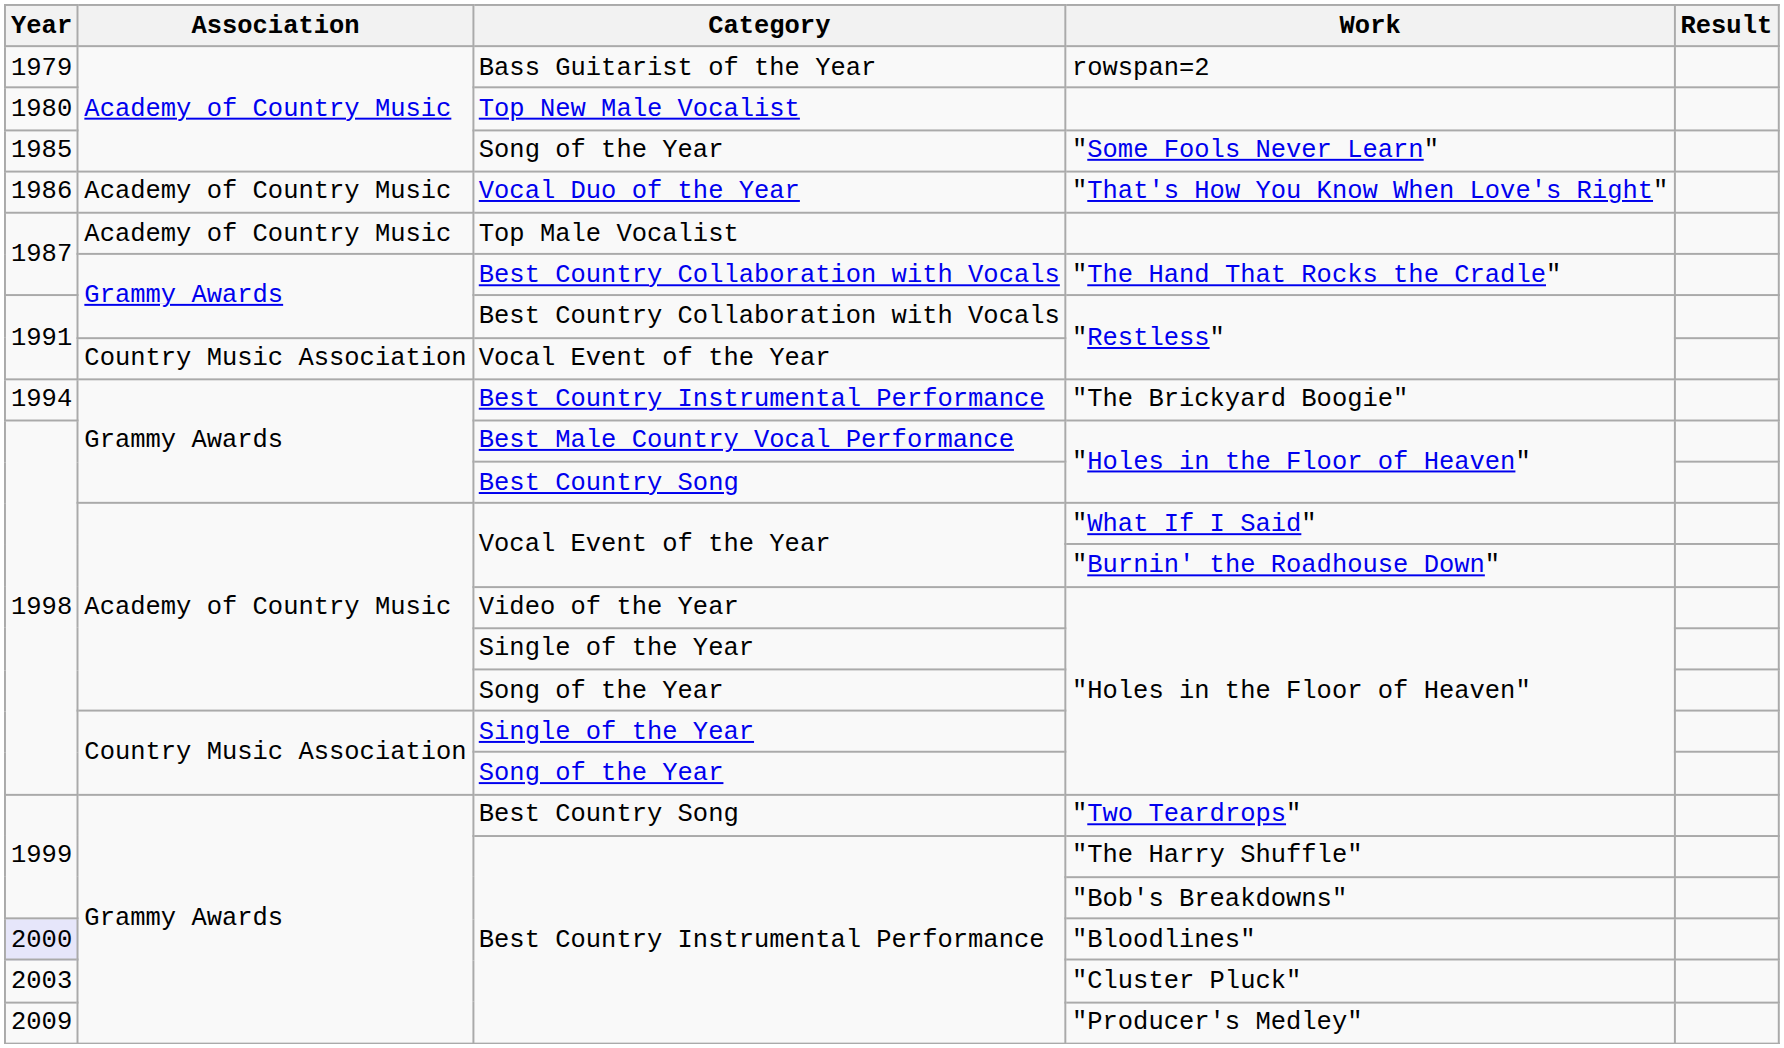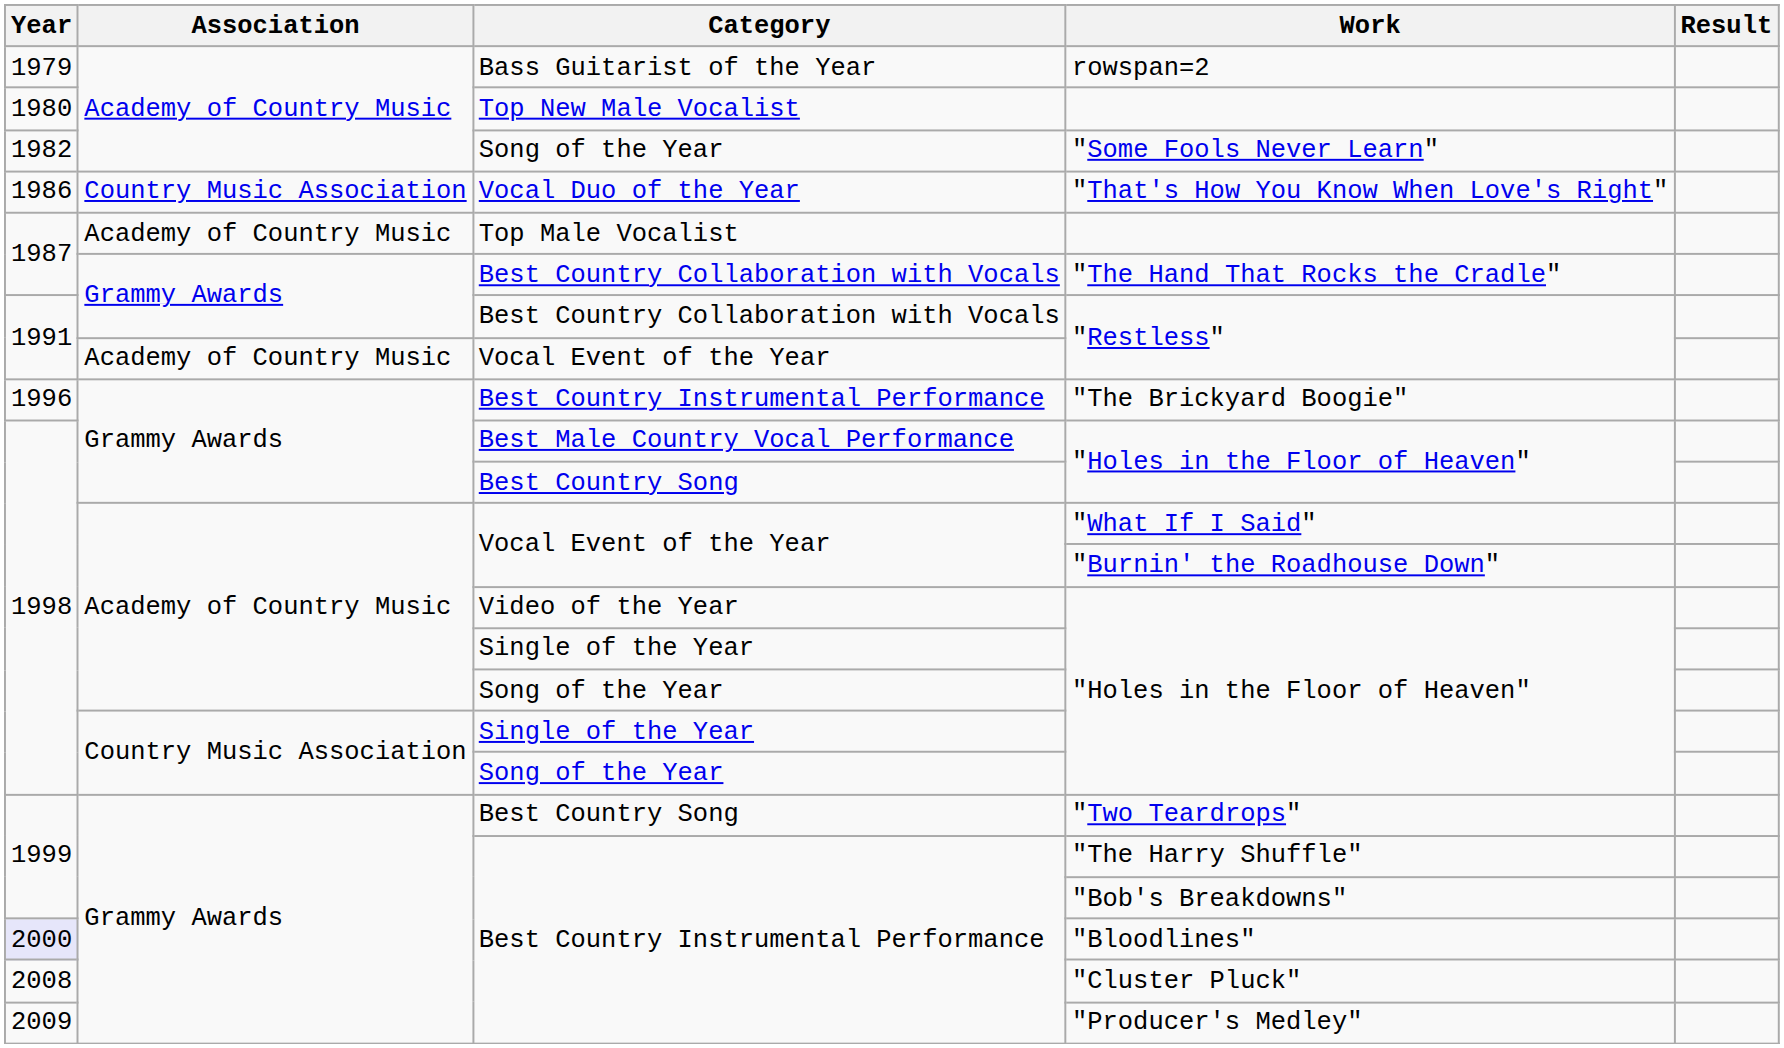(42, 150) 1985 -> (42, 150) 1982
(268, 192) Academy of Country Music -> (276, 192) Country Music Association
(276, 358) Country Music Association -> (268, 358) Academy of Country Music
(42, 399) 1994 -> (42, 399) 1996
(42, 981) 2003 -> (42, 981) 2008
